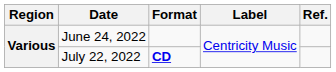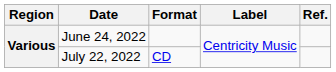(161, 57) bold -> (161, 57) normal
